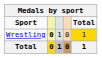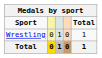(51, 35) bold -> (51, 35) normal
(84, 35) gold background -> (84, 35) no background
